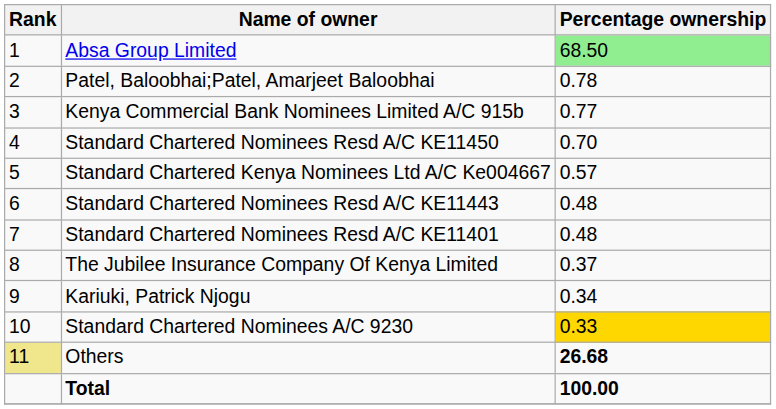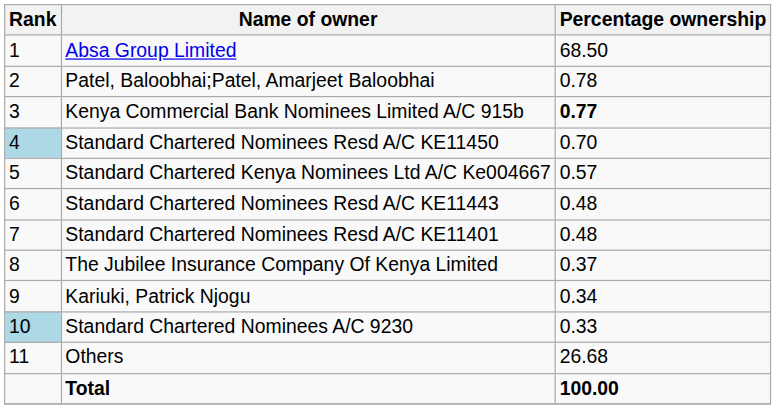(584, 50) lightgreen background -> (584, 50) no background
(578, 111) normal -> (578, 111) bold
(14, 142) no background -> (14, 142) lightblue background
(20, 326) no background -> (20, 326) lightblue background
(578, 326) gold background -> (578, 326) no background
(19, 357) khaki background -> (19, 357) no background
(584, 357) bold -> (584, 357) normal
